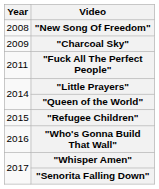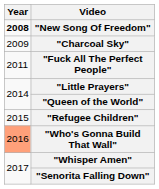(18, 28) normal -> (18, 28) bold
(18, 139) no background -> (18, 139) lightsalmon background
